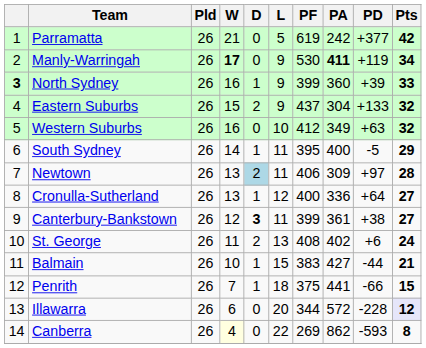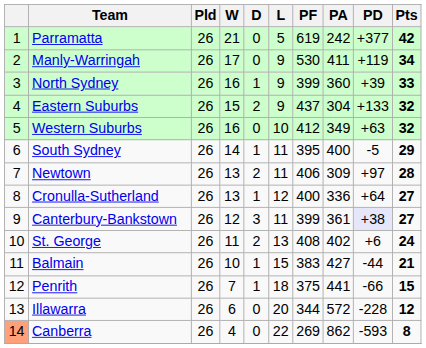(232, 60) bold -> (232, 60) normal
(338, 60) bold -> (338, 60) normal
(17, 83) bold -> (17, 83) normal
(256, 173) lightblue background -> (256, 173) no background
(256, 219) bold -> (256, 219) normal
(373, 219) no background -> (373, 219) lavender background
(407, 309) lavender background -> (407, 309) no background
(17, 331) no background -> (17, 331) lightsalmon background
(232, 331) lightyellow background -> (232, 331) no background
